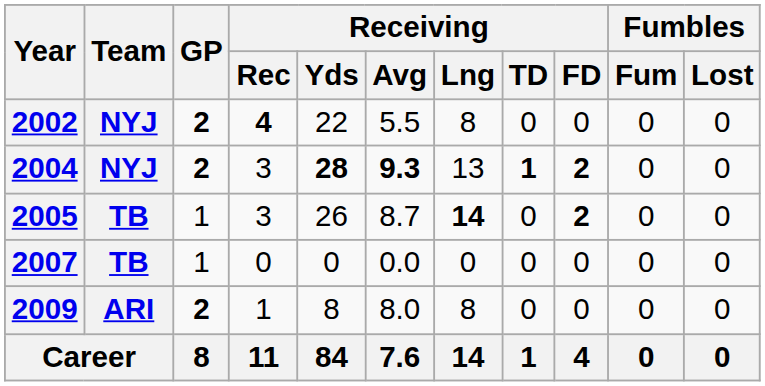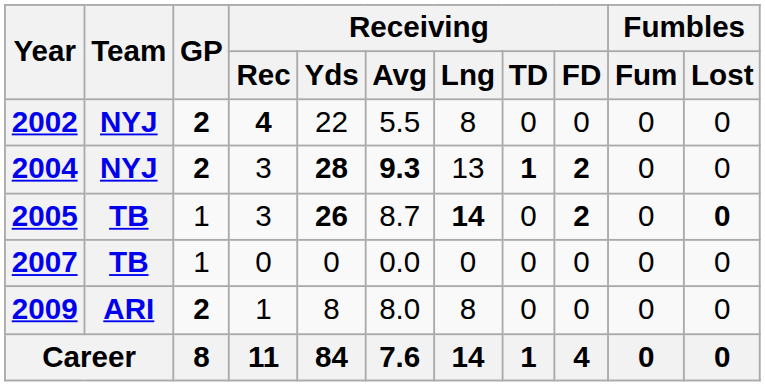(332, 215) normal -> (332, 215) bold
(722, 215) normal -> (722, 215) bold
